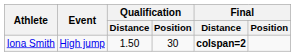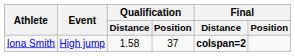(130, 44) 1.50 -> (130, 44) 1.58
(173, 44) 30 -> (173, 44) 37
